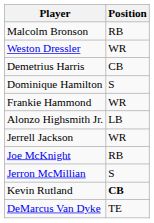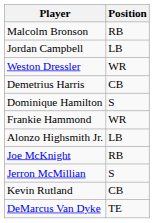+ row: (45, 48)
- row: (40, 137)
(116, 191) bold -> (116, 191) normal
